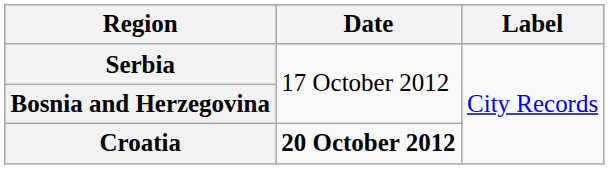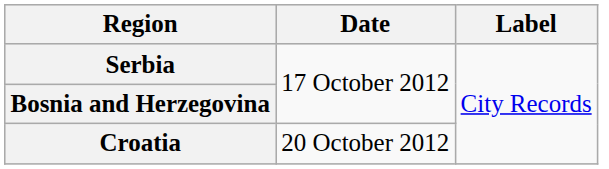(368, 143) bold -> (365, 143) normal
